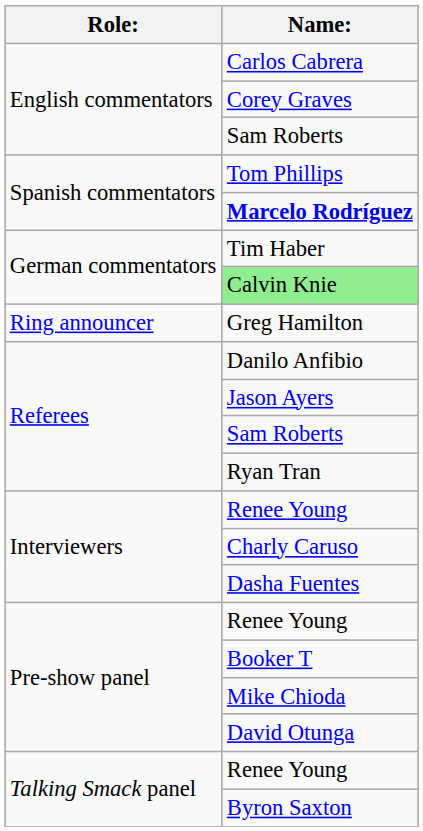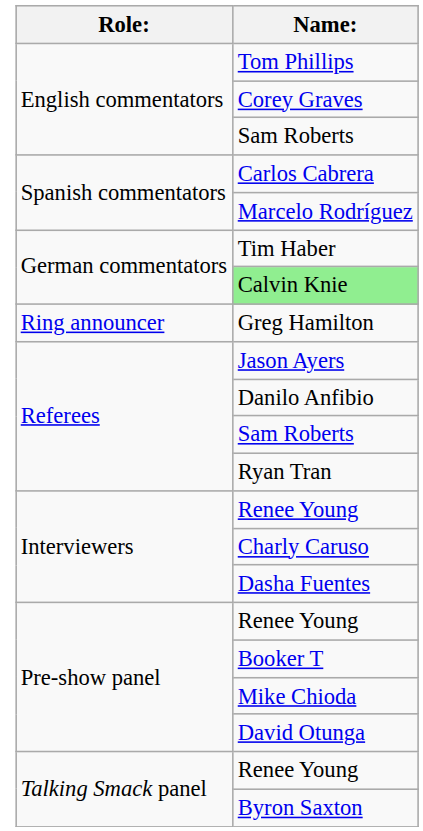(295, 61) Carlos Cabrera -> (296, 61) Tom Phillips
(285, 173) Tom Phillips -> (306, 173) Carlos Cabrera
(320, 210) bold -> (325, 210) normal
(295, 360) Danilo Anfibio -> (291, 360) Jason Ayers
(280, 397) Jason Ayers -> (306, 397) Danilo Anfibio
